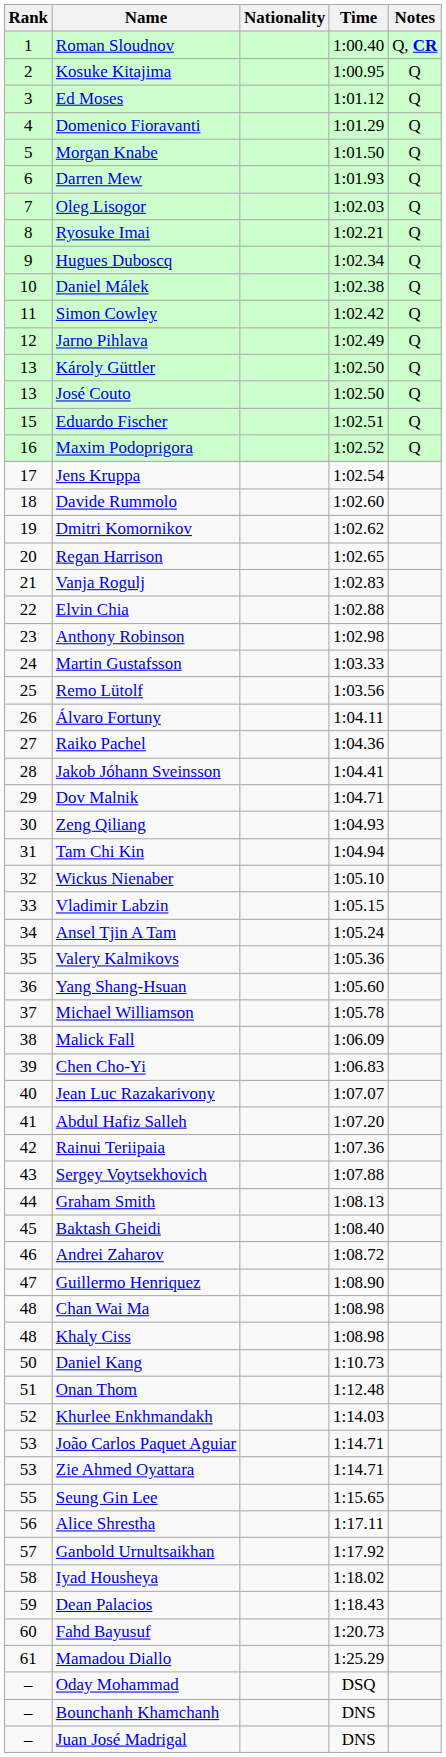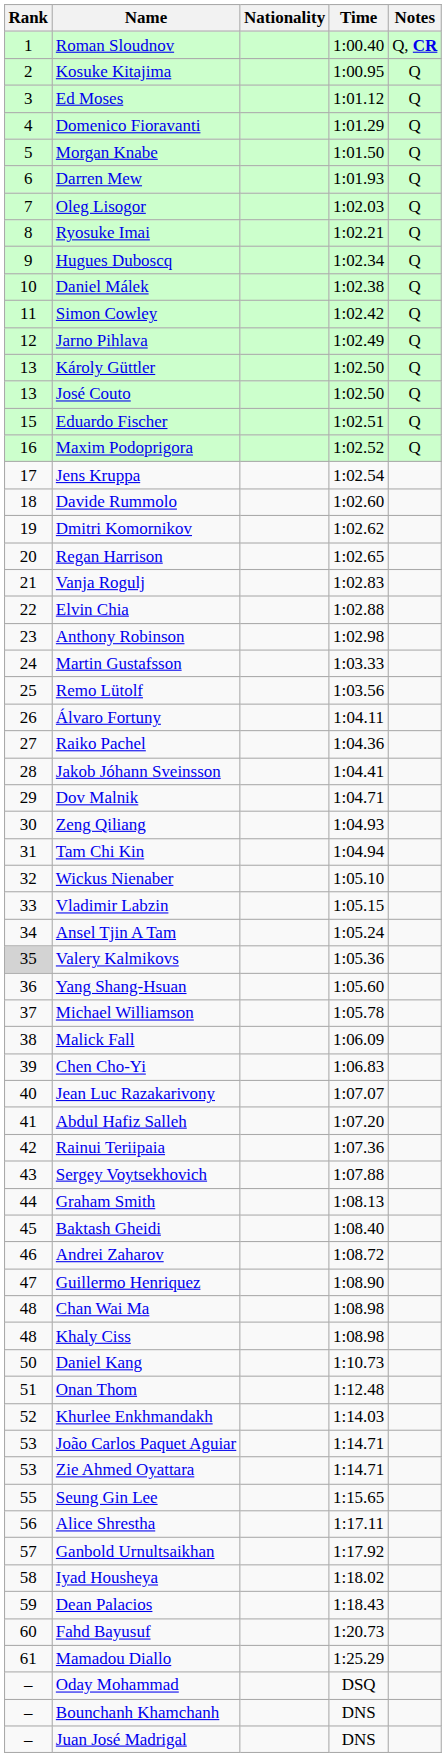(28, 959) no background -> (28, 959) lightgrey background
